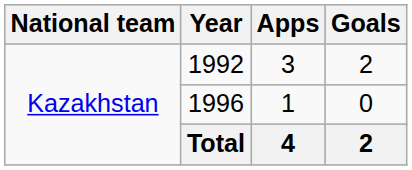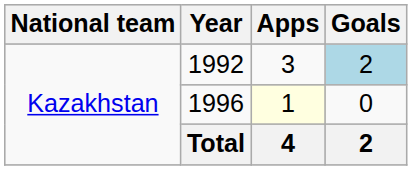(366, 64) no background -> (366, 64) lightblue background
(288, 104) no background -> (288, 104) lightyellow background
